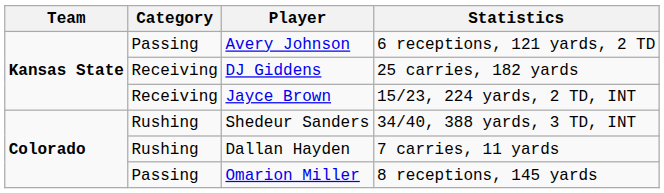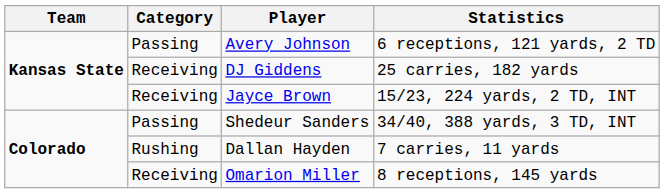(165, 123) Rushing -> (165, 123) Passing
(165, 175) Passing -> (175, 175) Receiving
